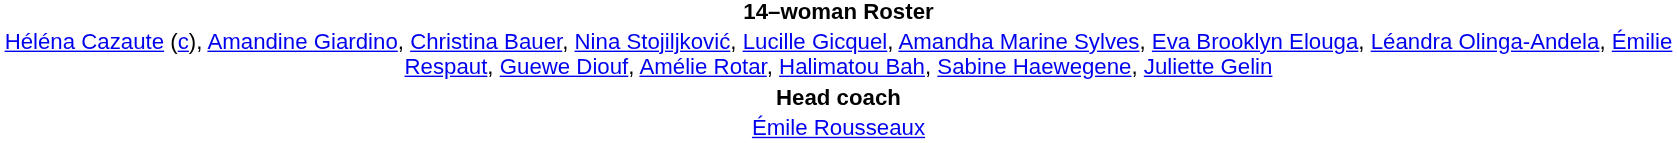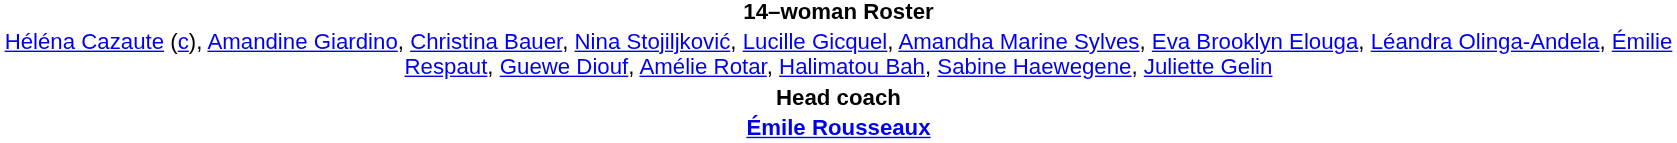(838, 128) normal -> (838, 128) bold
